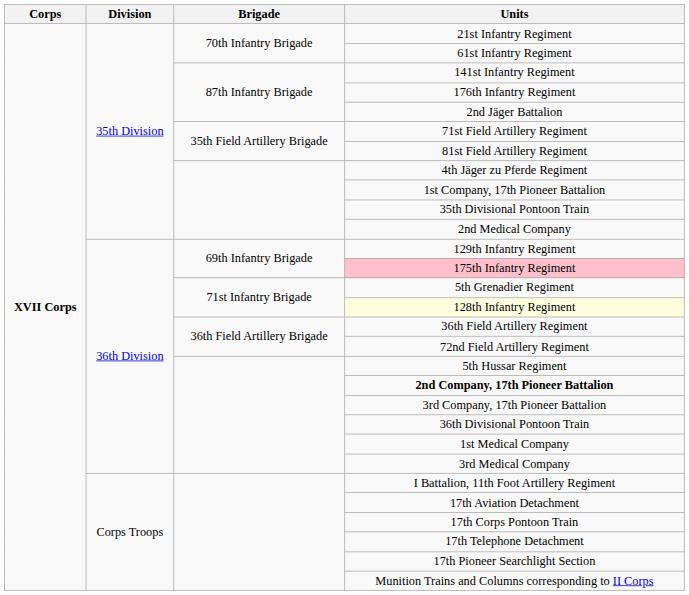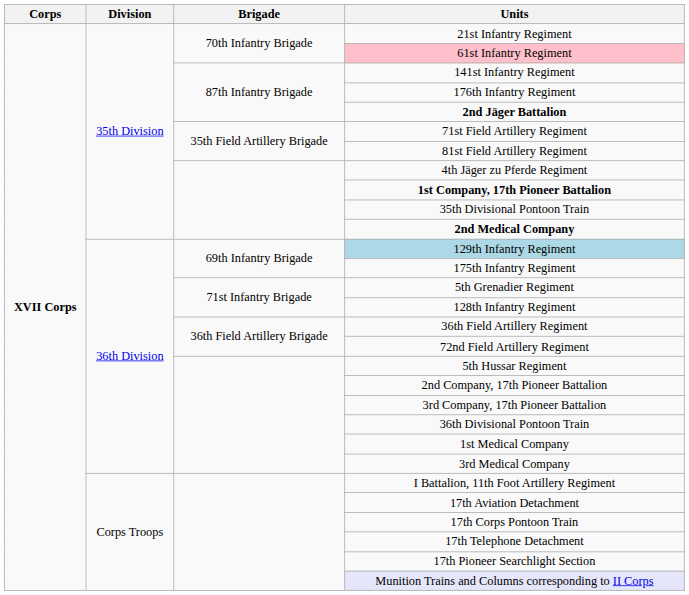(514, 53) no background -> (514, 53) pink background
(514, 111) normal -> (514, 111) bold
(514, 190) normal -> (514, 190) bold
(514, 229) normal -> (514, 229) bold
(514, 248) no background -> (514, 248) lightblue background
(514, 268) pink background -> (514, 268) no background
(514, 307) lightyellow background -> (514, 307) no background
(514, 385) bold -> (514, 385) normal
(514, 580) no background -> (514, 580) lavender background
